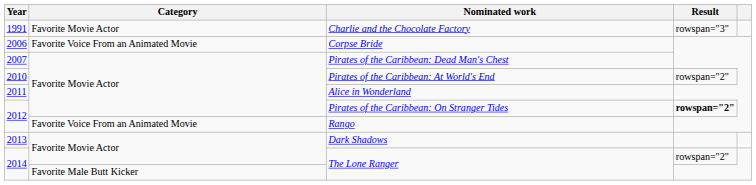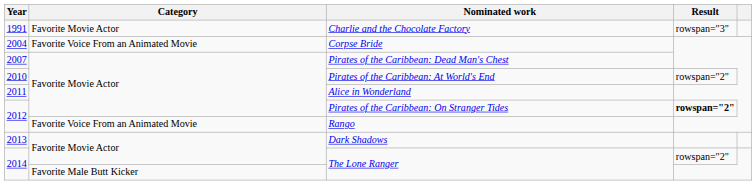(17, 44) 2006 -> (17, 44) 2004
